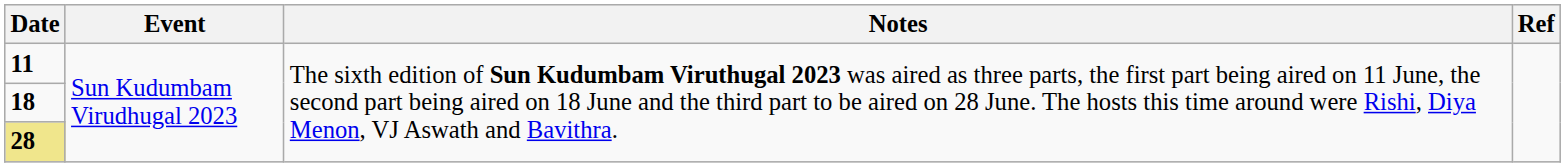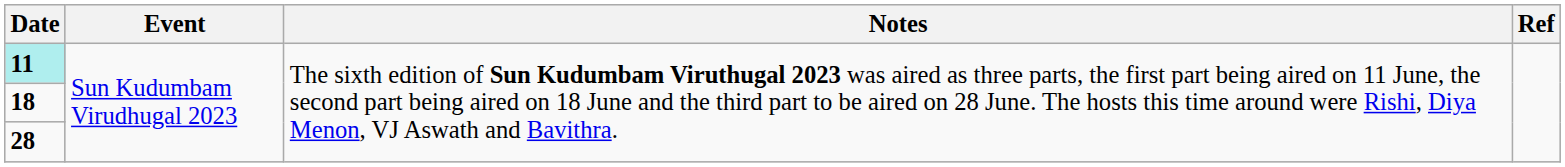(22, 63) no background -> (22, 63) paleturquoise background
(23, 141) khaki background -> (23, 141) no background
